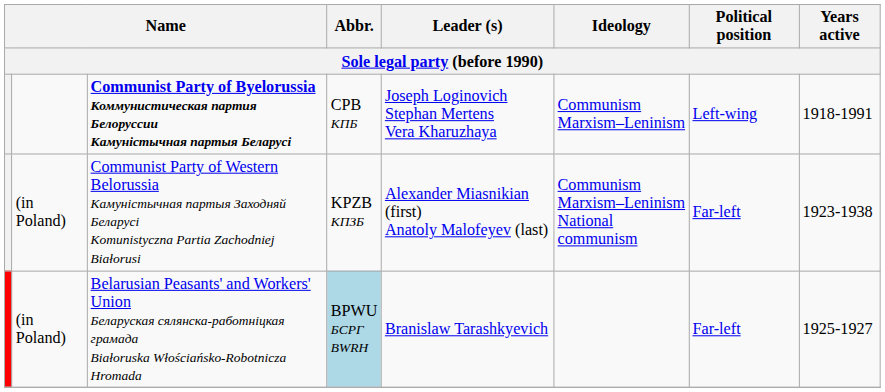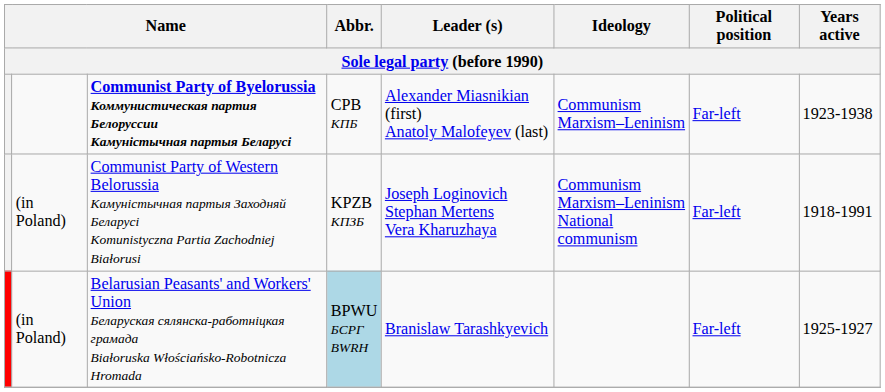(446, 114) Joseph Loginovich Stephan Mertens Vera Kharuzhaya -> (467, 114) Alexander Miasnikian (first) Anatoly Malofeyev (last)
(725, 114) Left-wing -> (717, 114) Far-left
(838, 114) 1918-1991 -> (838, 114) 1923-1938
(467, 212) Alexander Miasnikian (first) Anatoly Malofeyev (last) -> (446, 212) Joseph Loginovich Stephan Mertens Vera Kharuzhaya
(838, 212) 1923-1938 -> (838, 212) 1918-1991
